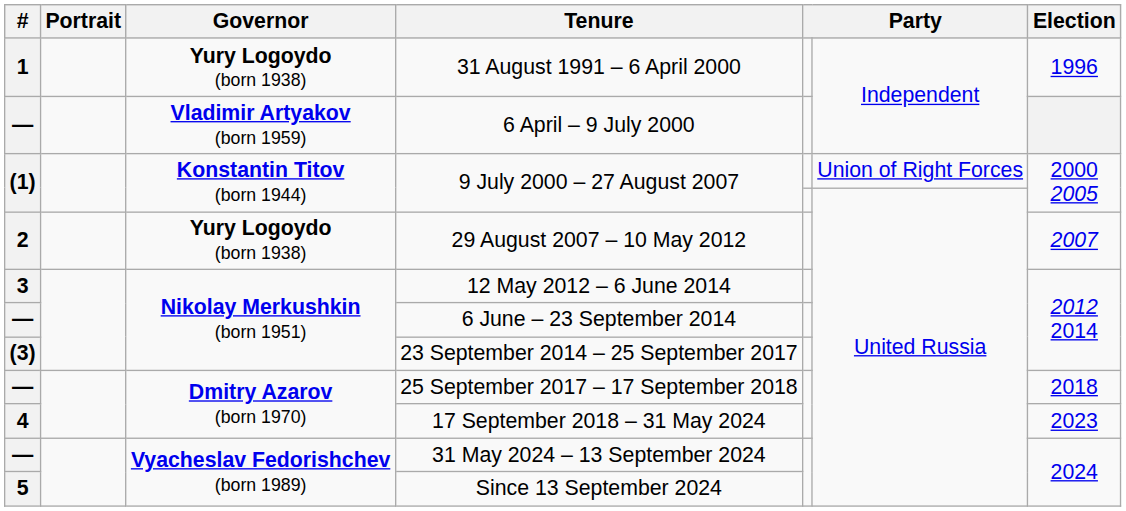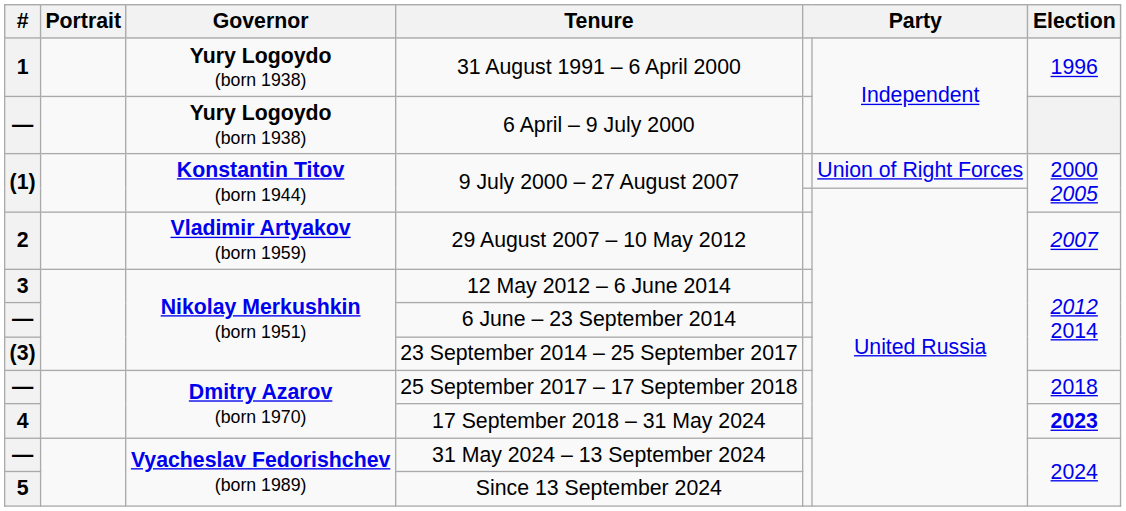(261, 124) Vladimir Artyakov (born 1959) -> (261, 124) Yury Logoydo (born 1938)
(261, 240) Yury Logoydo (born 1938) -> (261, 240) Vladimir Artyakov (born 1959)
(1074, 420) normal -> (1074, 420) bold
